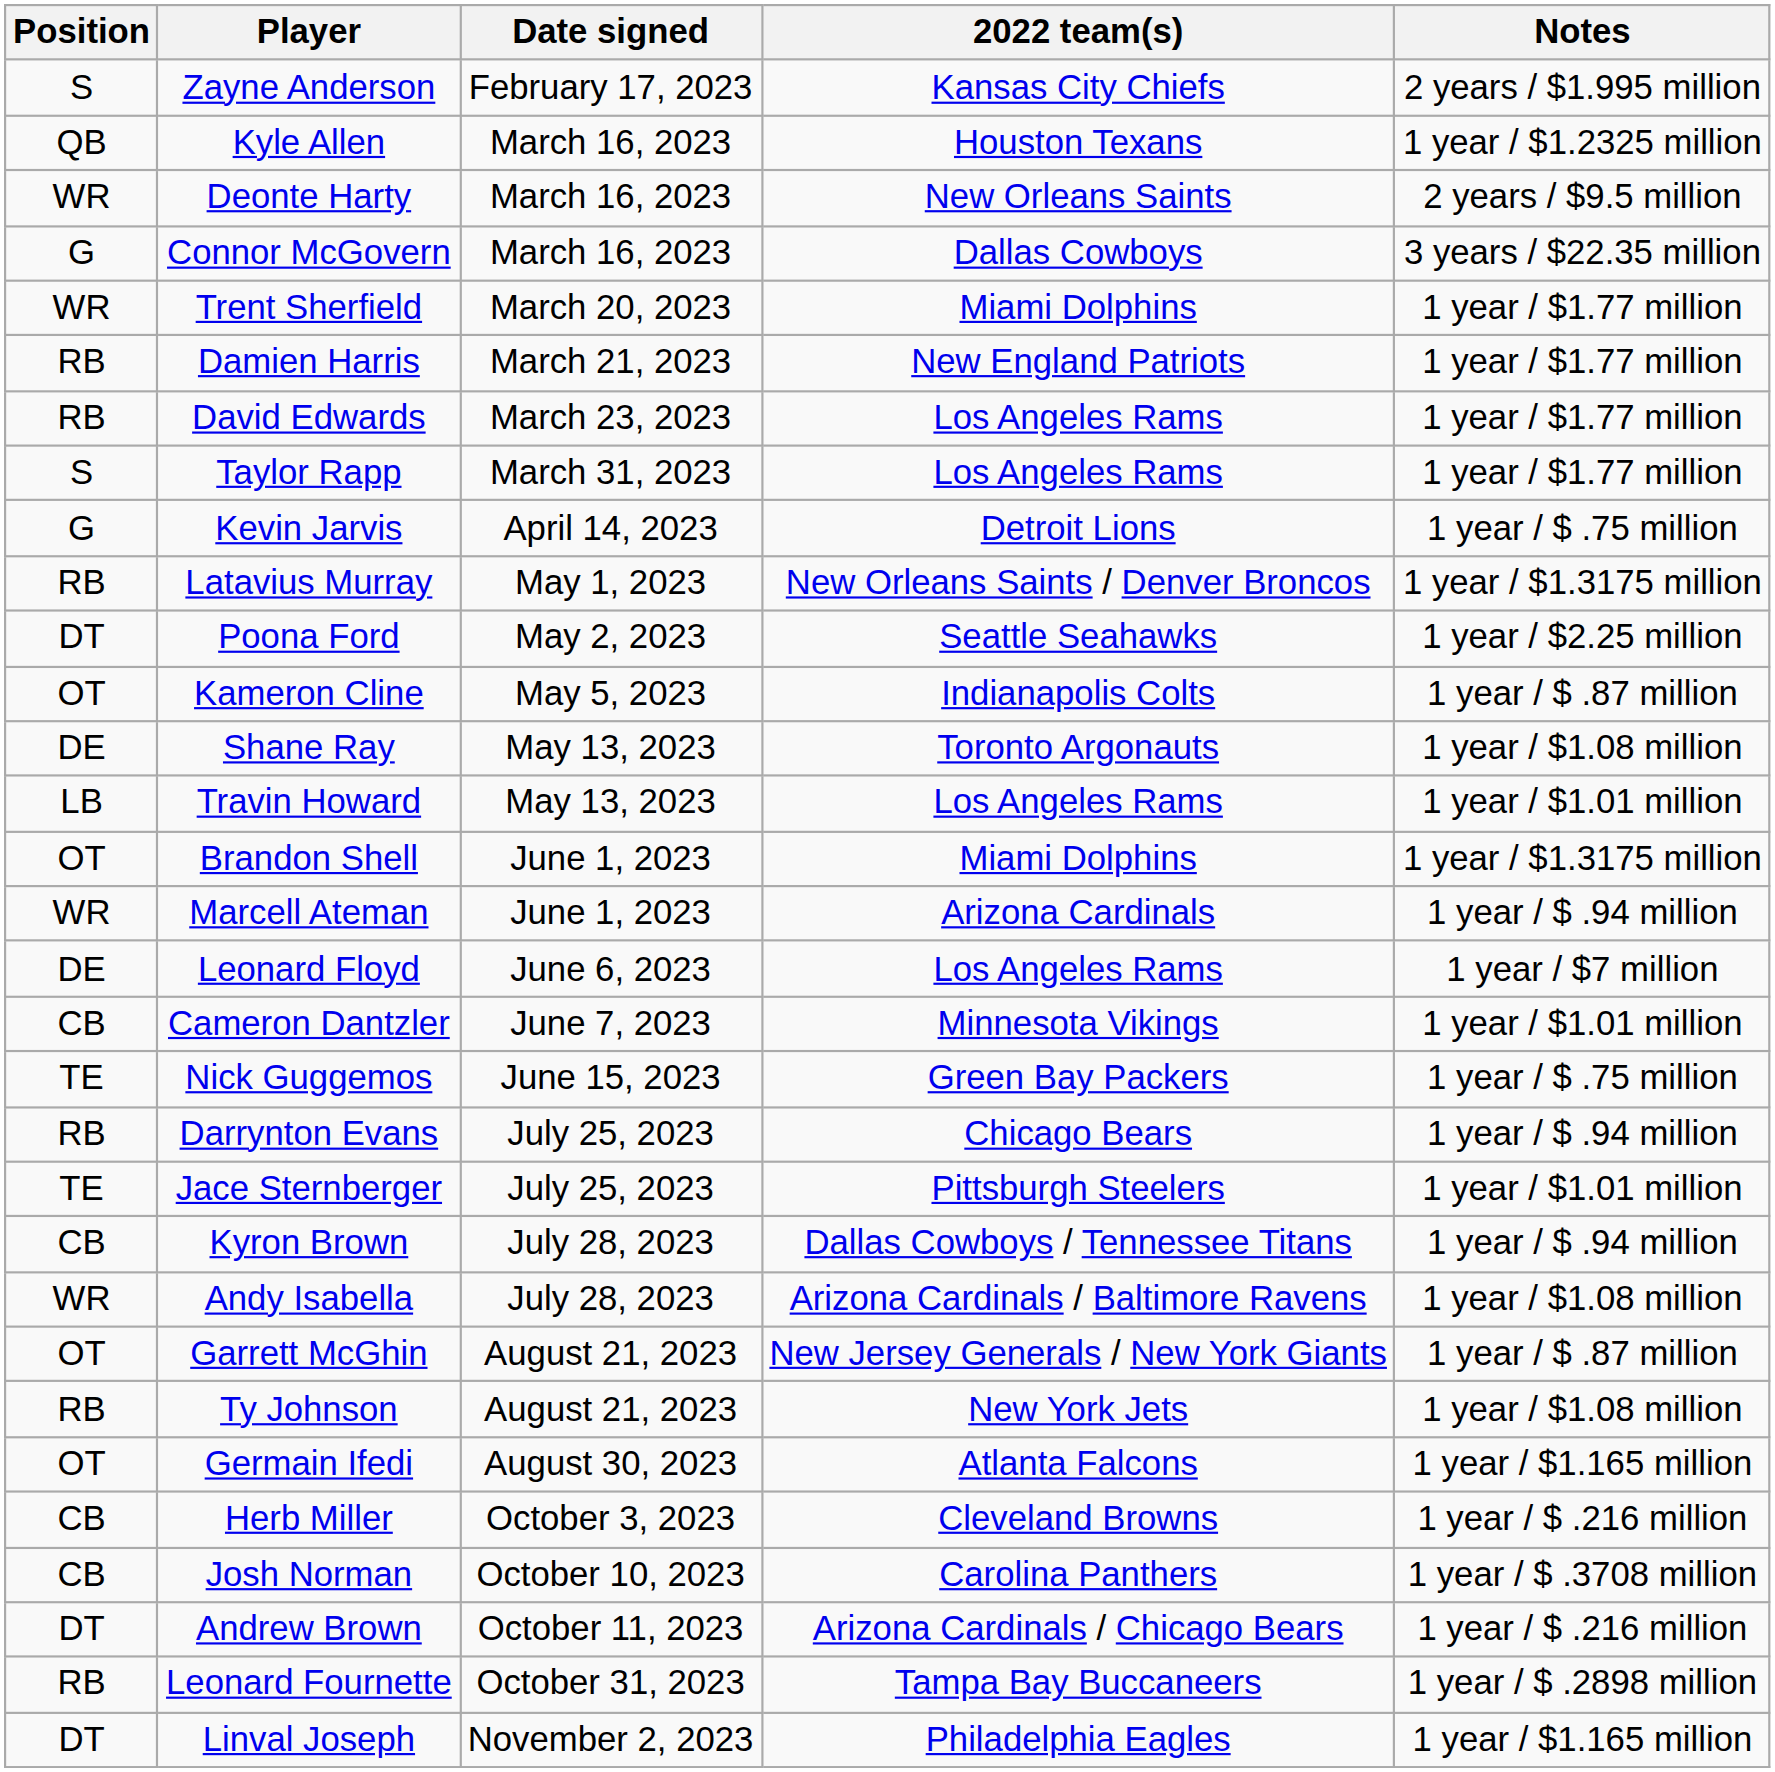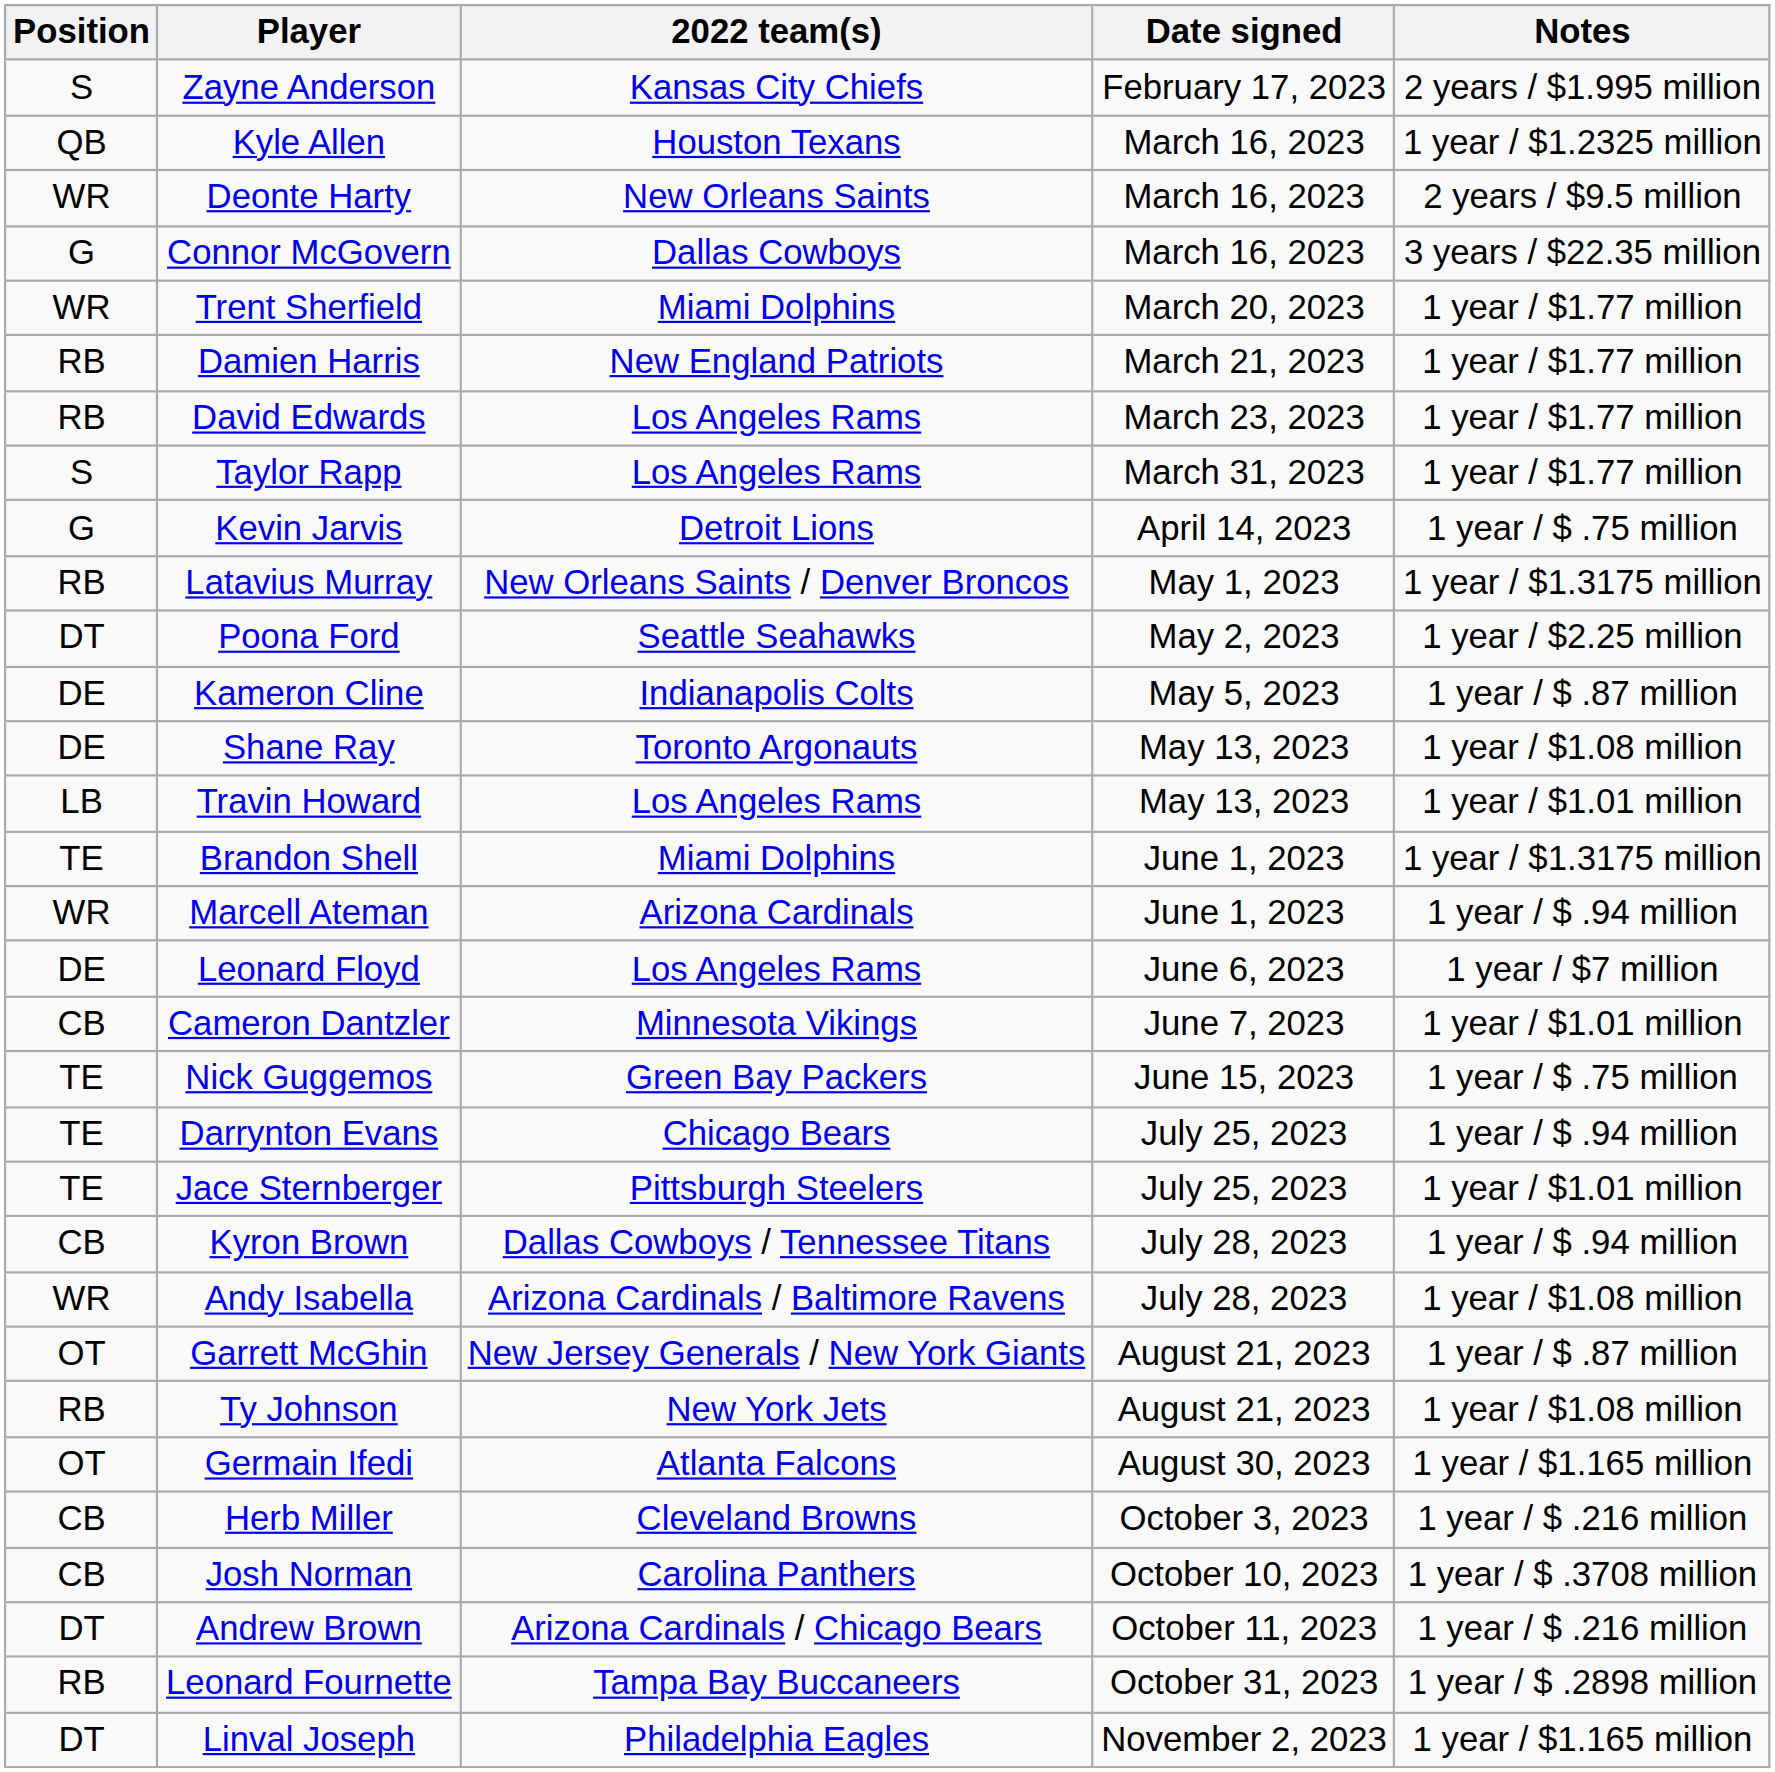columns swapped: (1078, 32) <-> (611, 32)
(82, 692) OT -> (82, 692) DE
(82, 857) OT -> (82, 857) TE
(82, 1133) RB -> (82, 1133) TE
